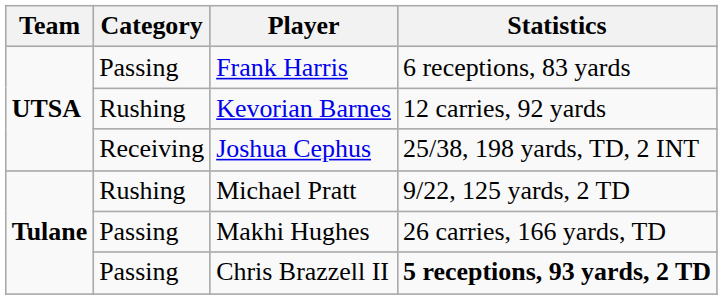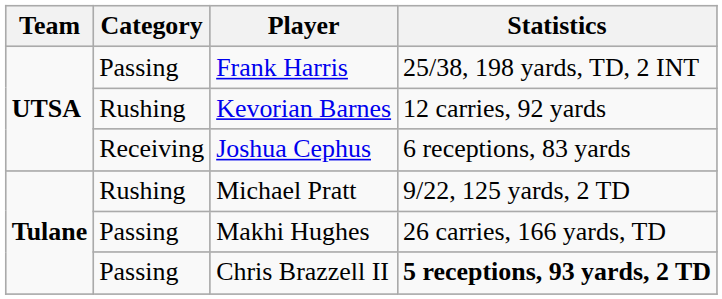(517, 67) 6 receptions, 83 yards -> (551, 67) 25/38, 198 yards, TD, 2 INT
(551, 149) 25/38, 198 yards, TD, 2 INT -> (517, 149) 6 receptions, 83 yards
